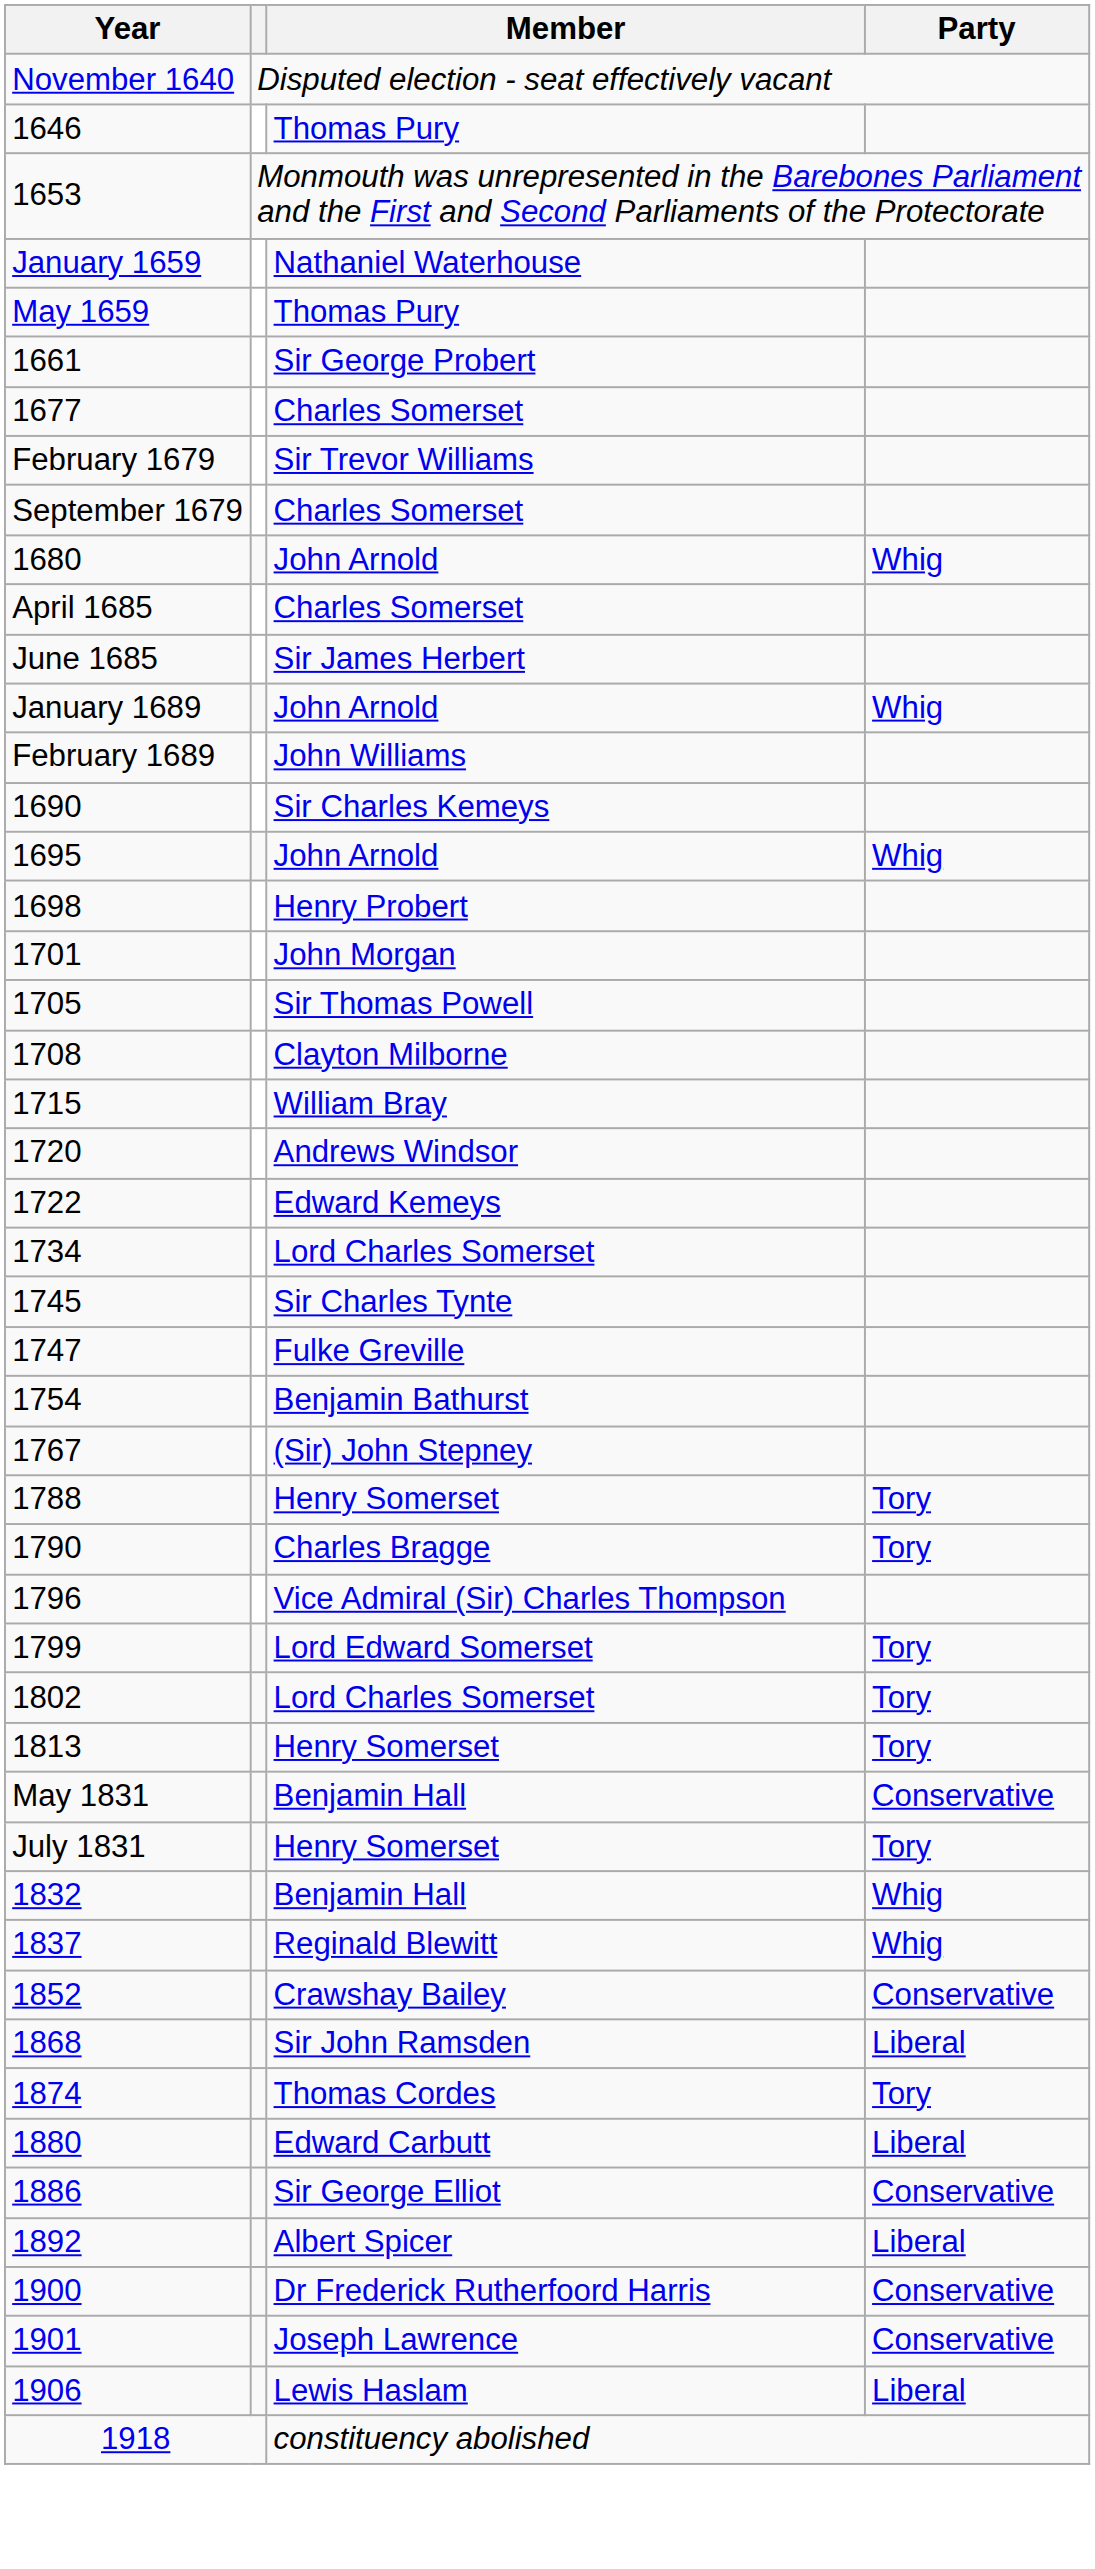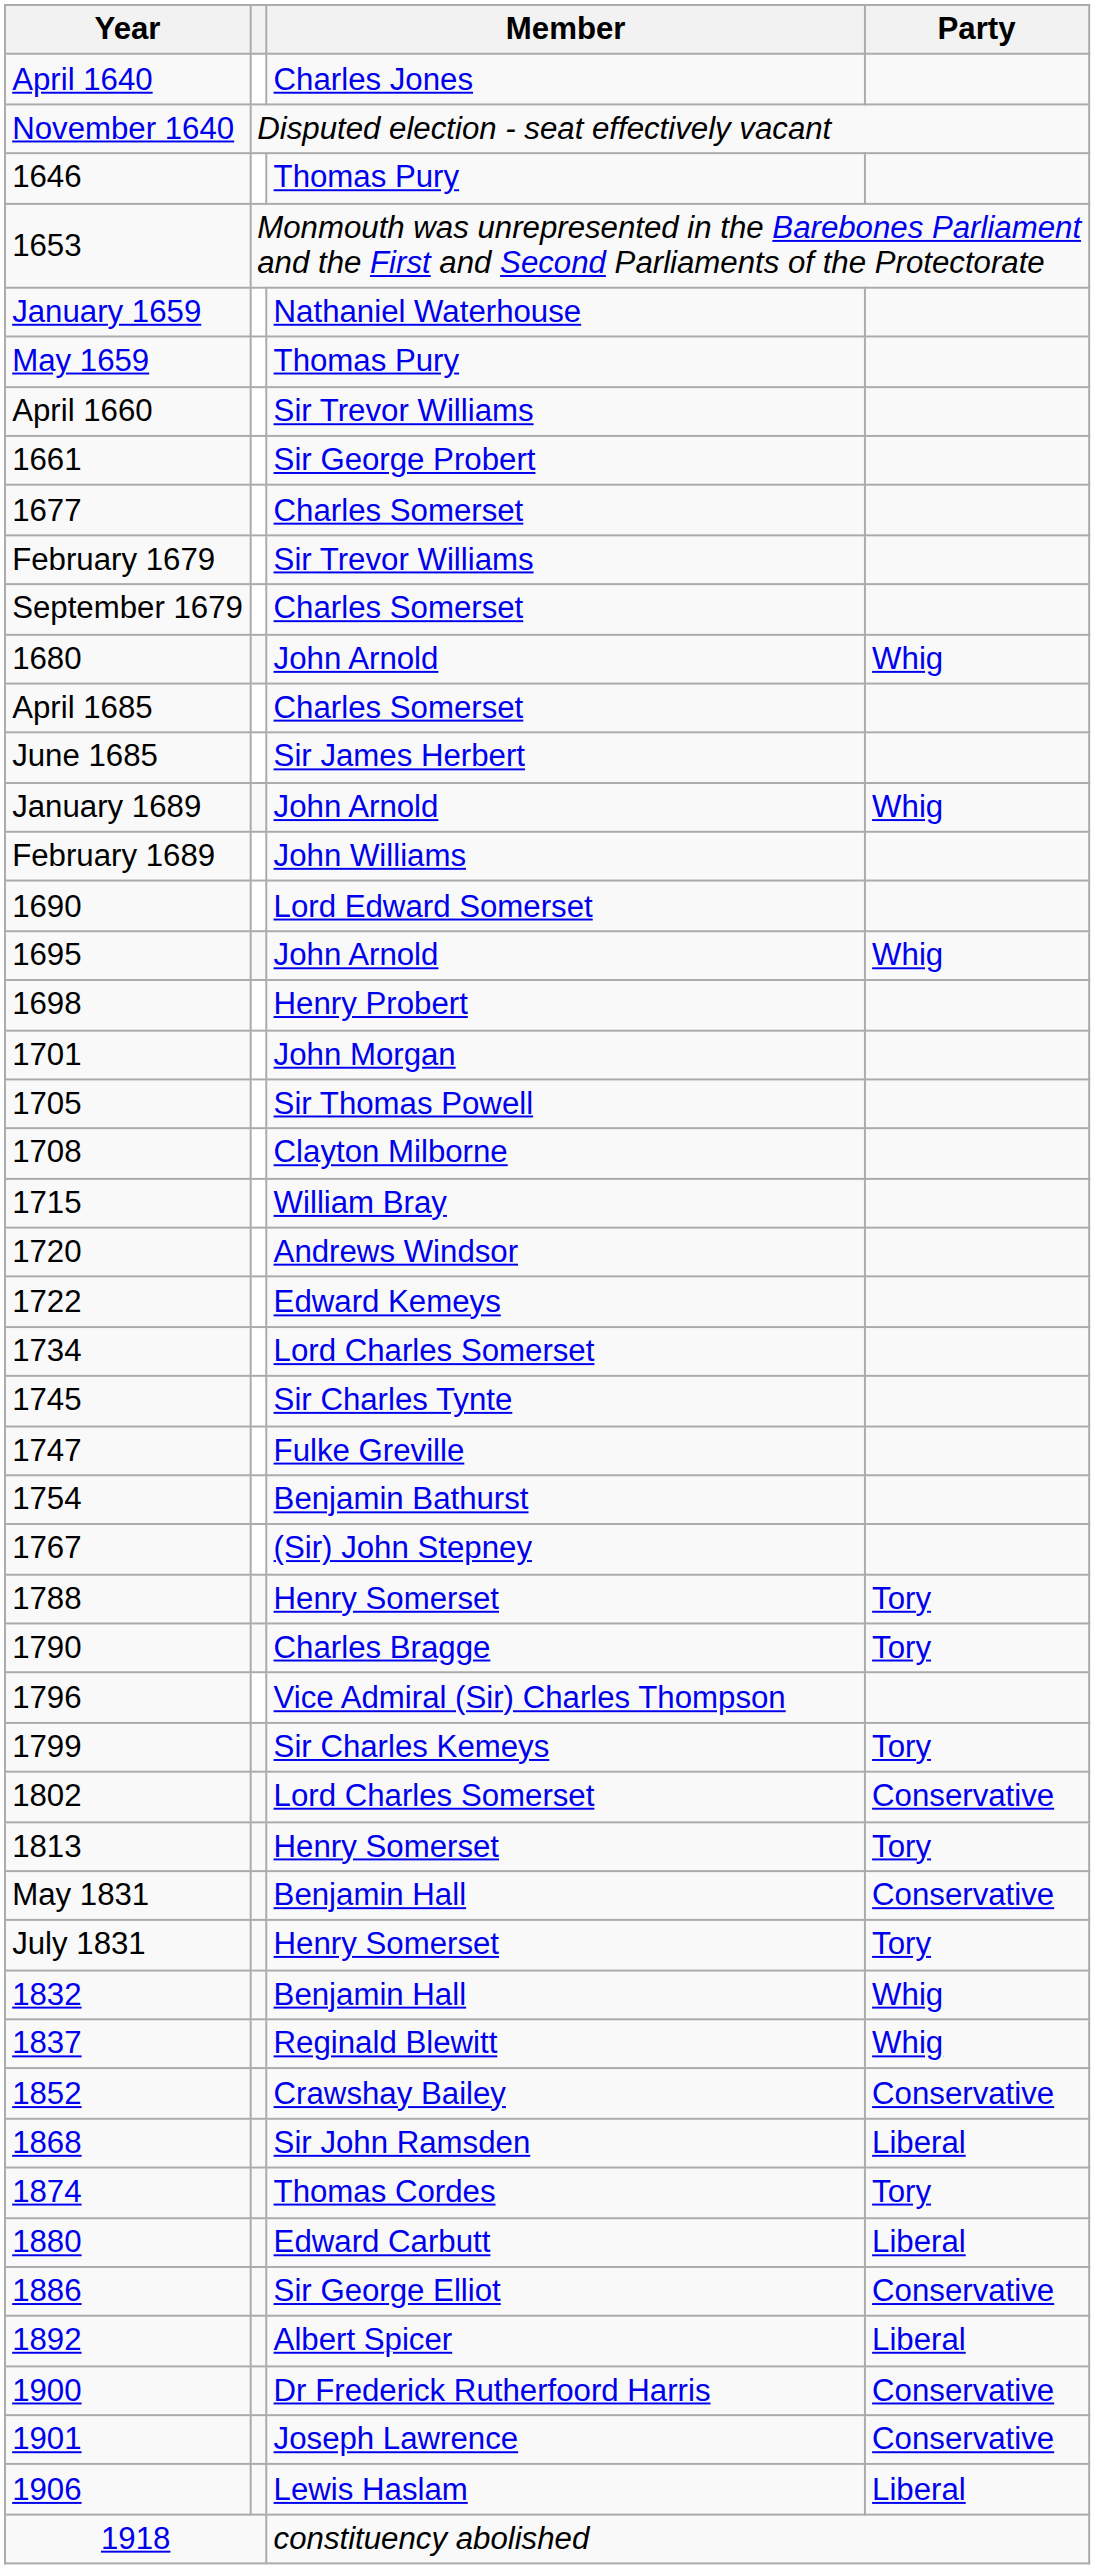+ row: (82, 78)
+ row: (82, 410)
(411, 806) Sir Charles Kemeys -> (433, 905) Lord Edward Somerset
(433, 1647) Lord Edward Somerset -> (411, 1746) Sir Charles Kemeys
(902, 1697) Tory -> (963, 1796) Conservative
